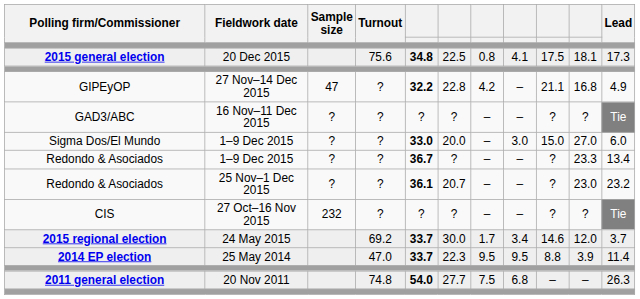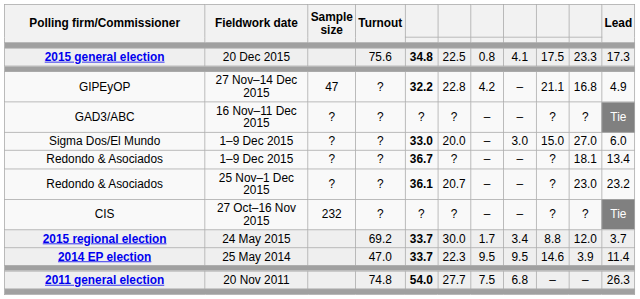(585, 57) 18.1 -> (585, 57) 23.3
(585, 159) 23.3 -> (585, 159) 18.1
(553, 238) 14.6 -> (553, 238) 8.8
(553, 256) 8.8 -> (553, 256) 14.6
